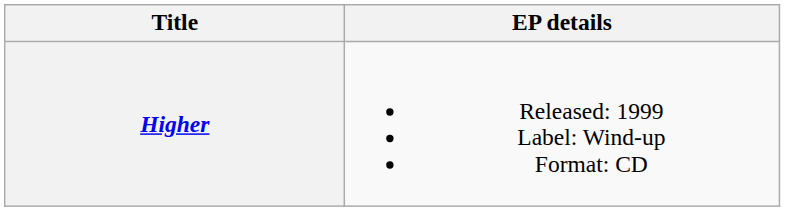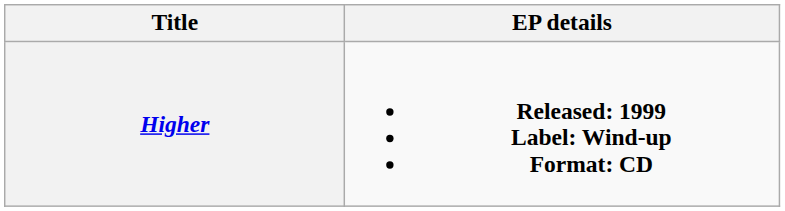(562, 137) normal -> (562, 137) bold
